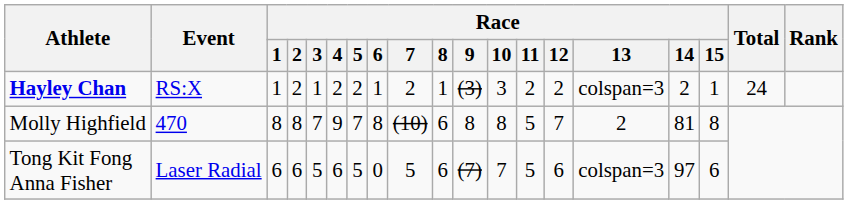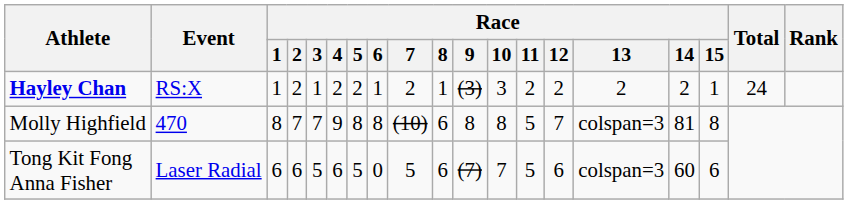(621, 89) colspan=3 -> (621, 89) 2
(297, 123) 8 -> (297, 123) 7
(358, 123) 7 -> (358, 123) 8
(621, 123) 2 -> (621, 123) colspan=3
(684, 170) 97 -> (684, 170) 60
